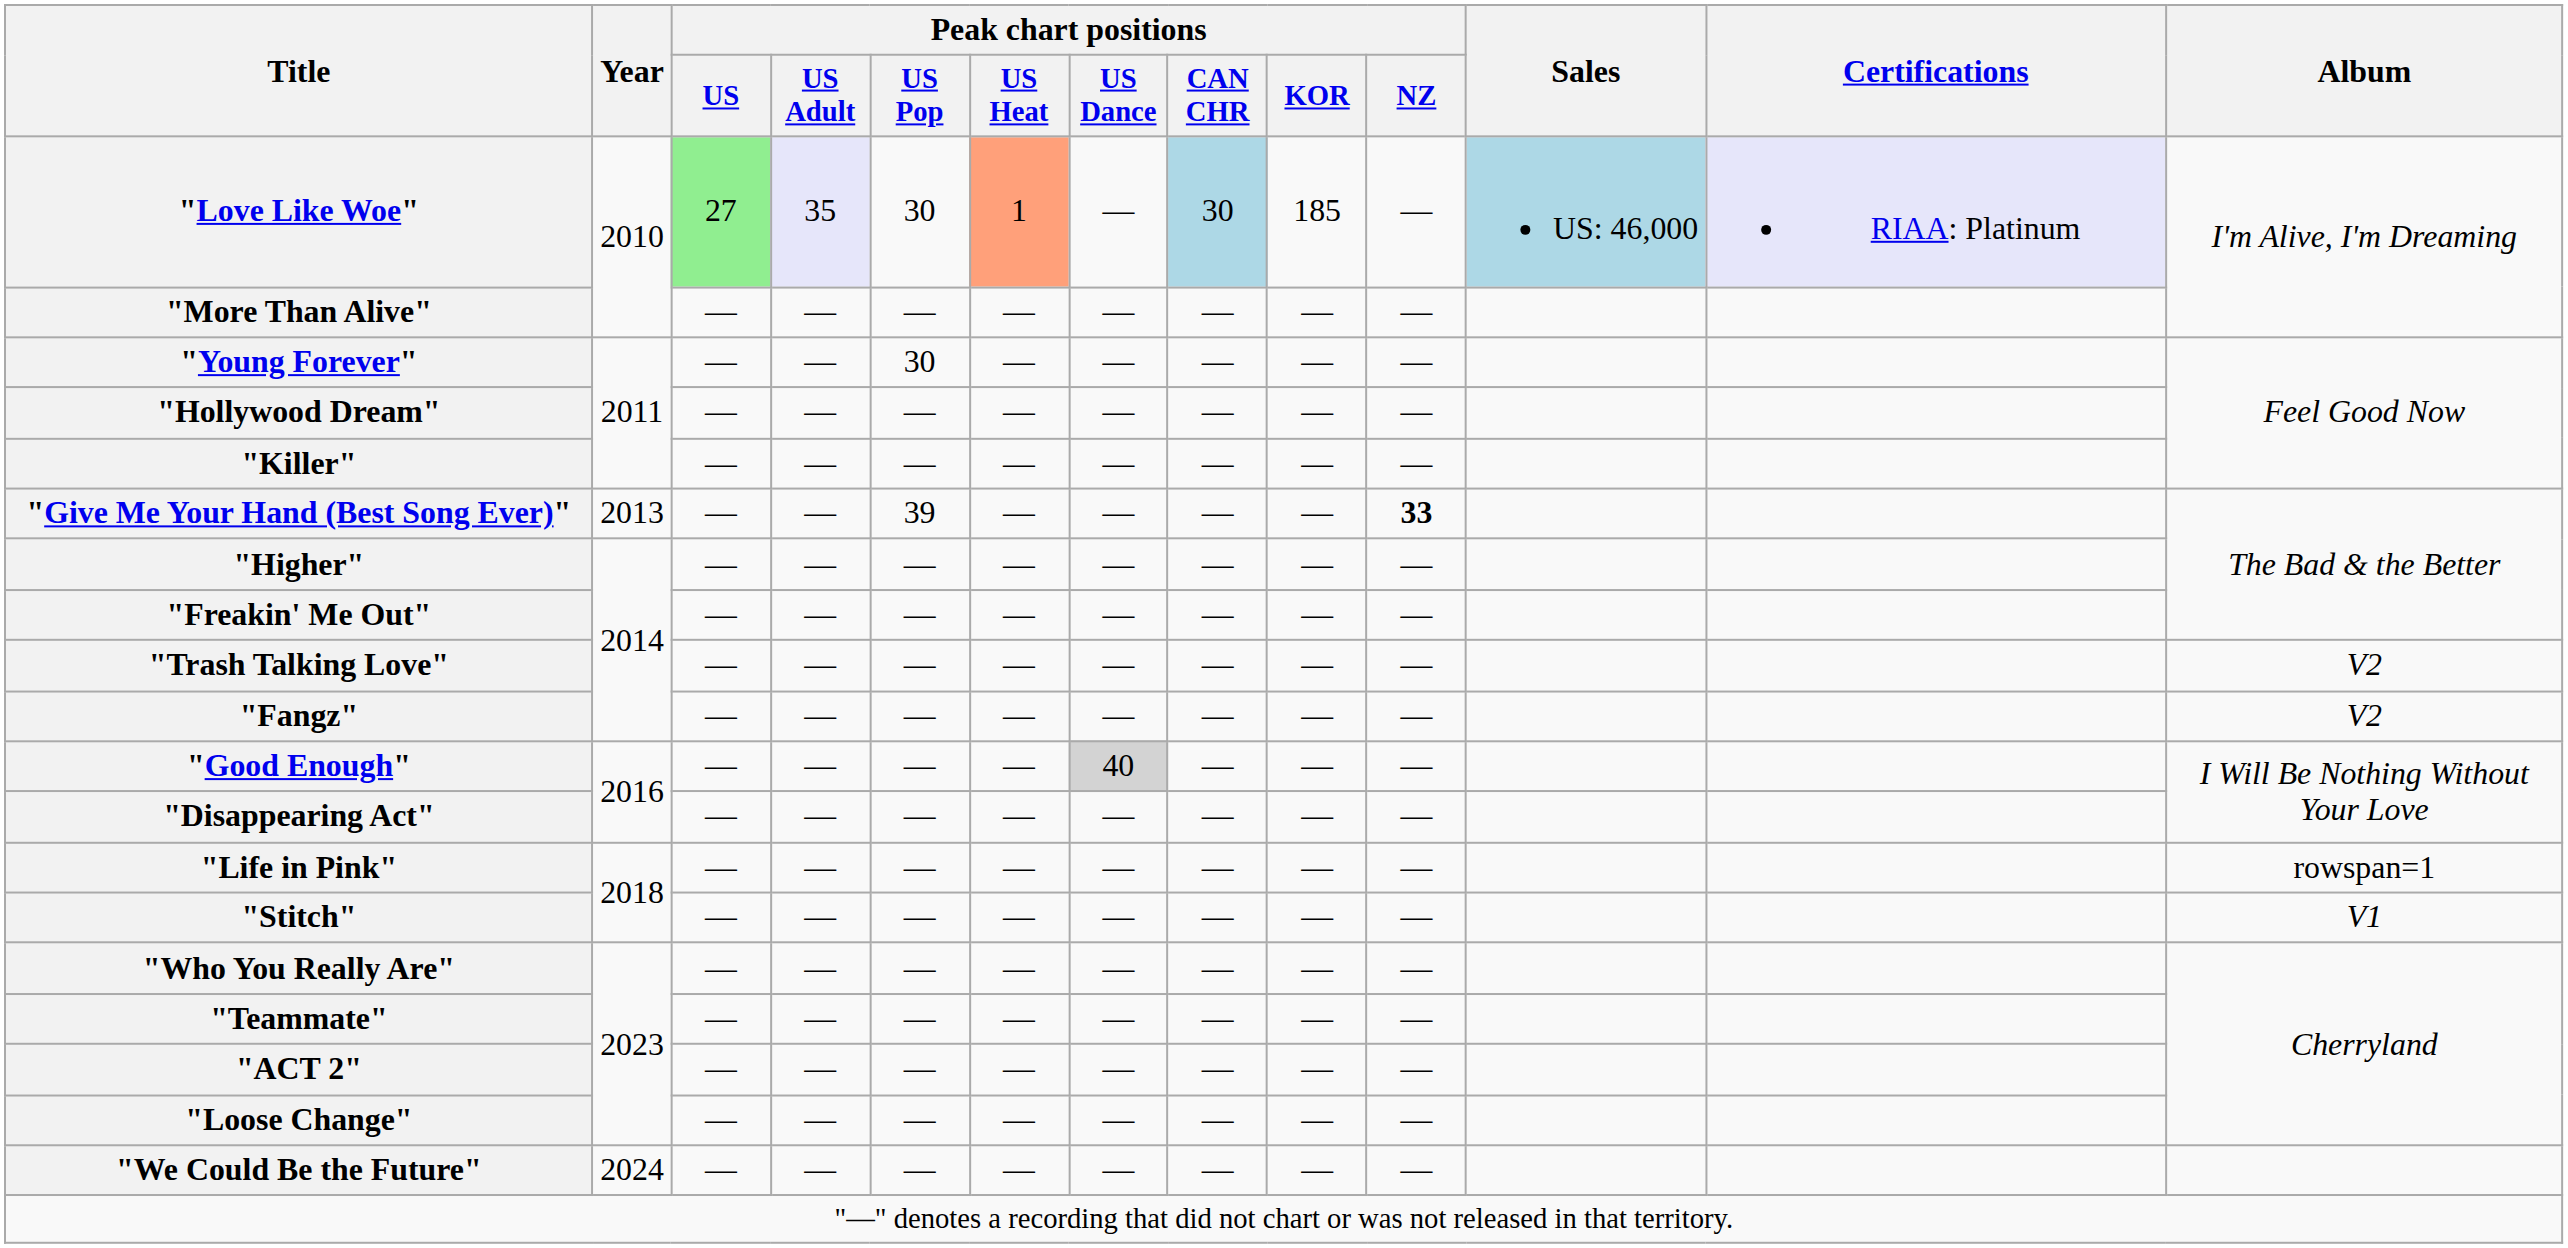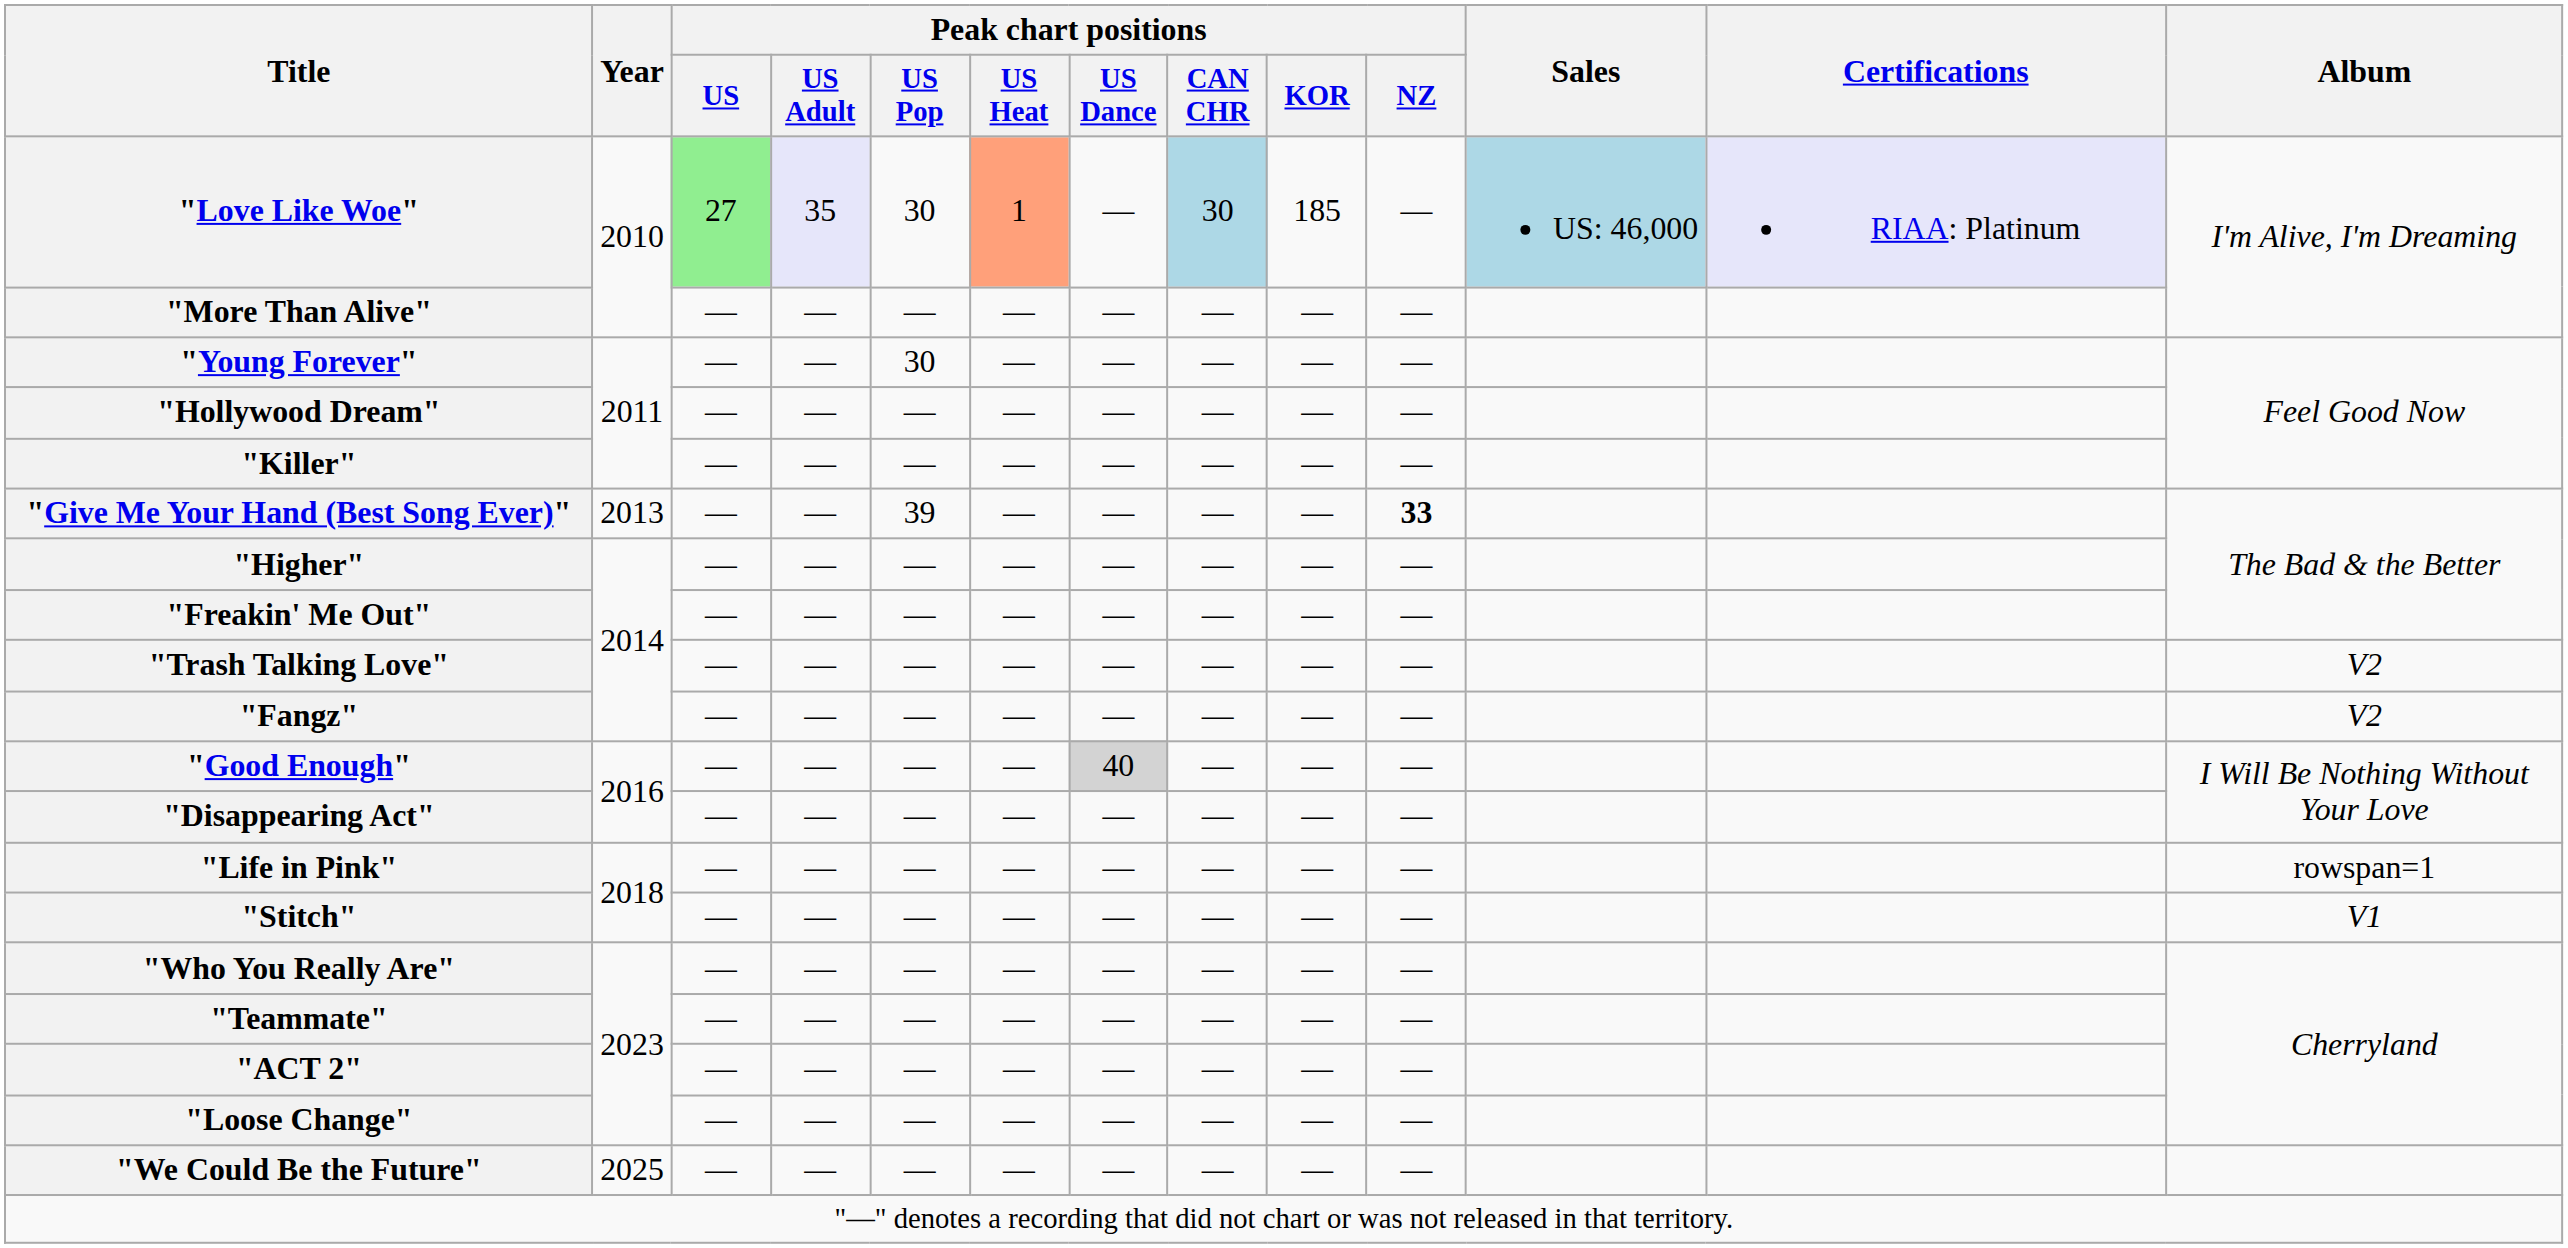(632, 1169) 2024 -> (632, 1169) 2025
